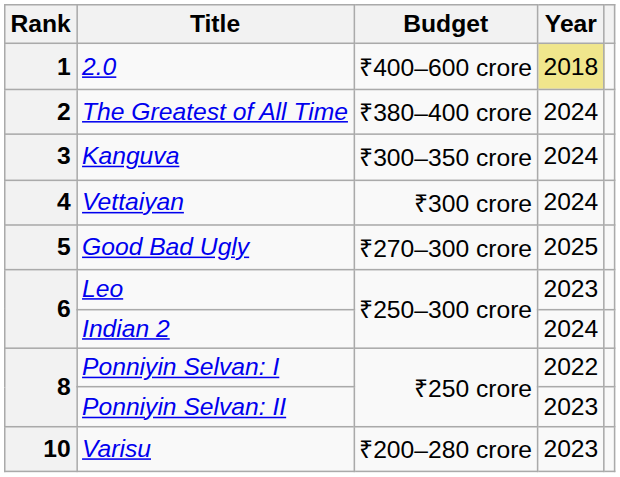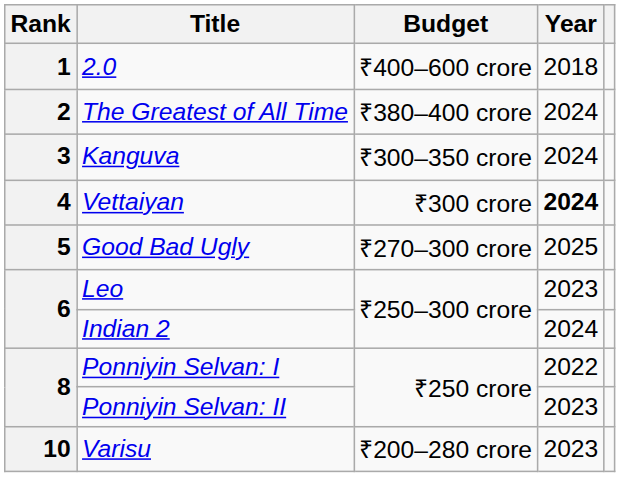(571, 66) khaki background -> (571, 66) no background
(571, 201) normal -> (571, 201) bold
